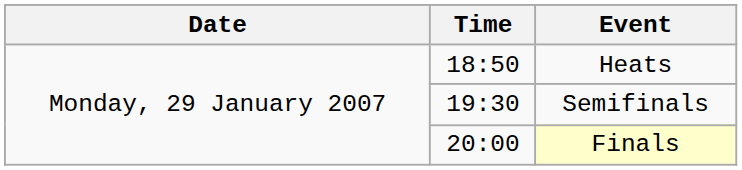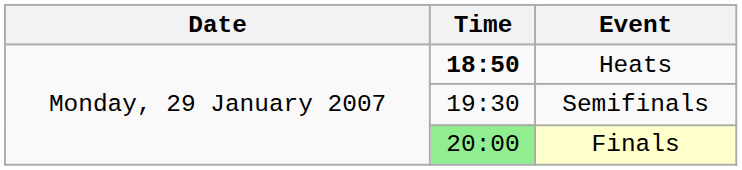(483, 65) normal -> (483, 65) bold
(483, 144) no background -> (483, 144) lightgreen background
